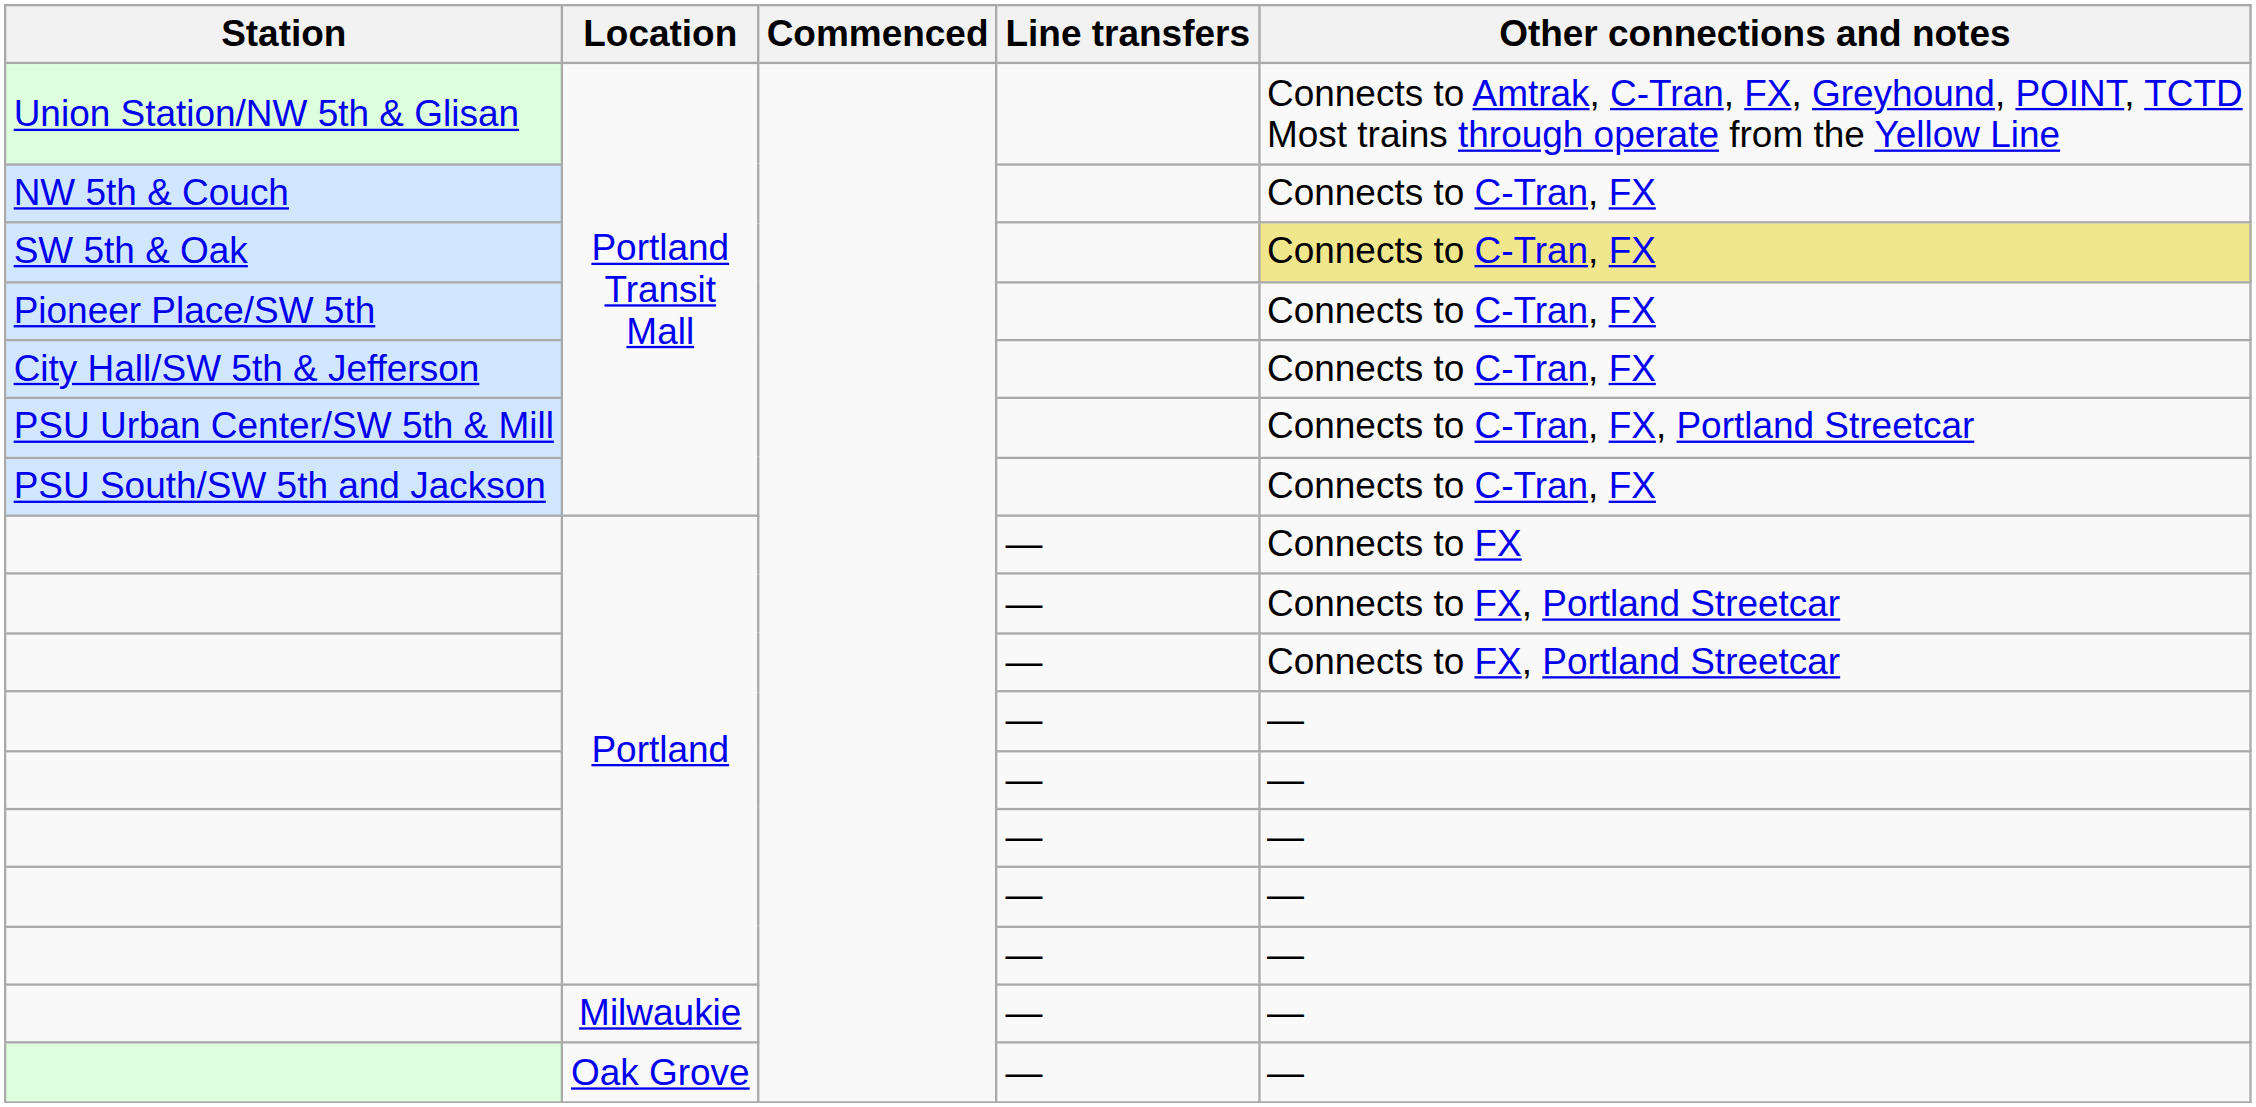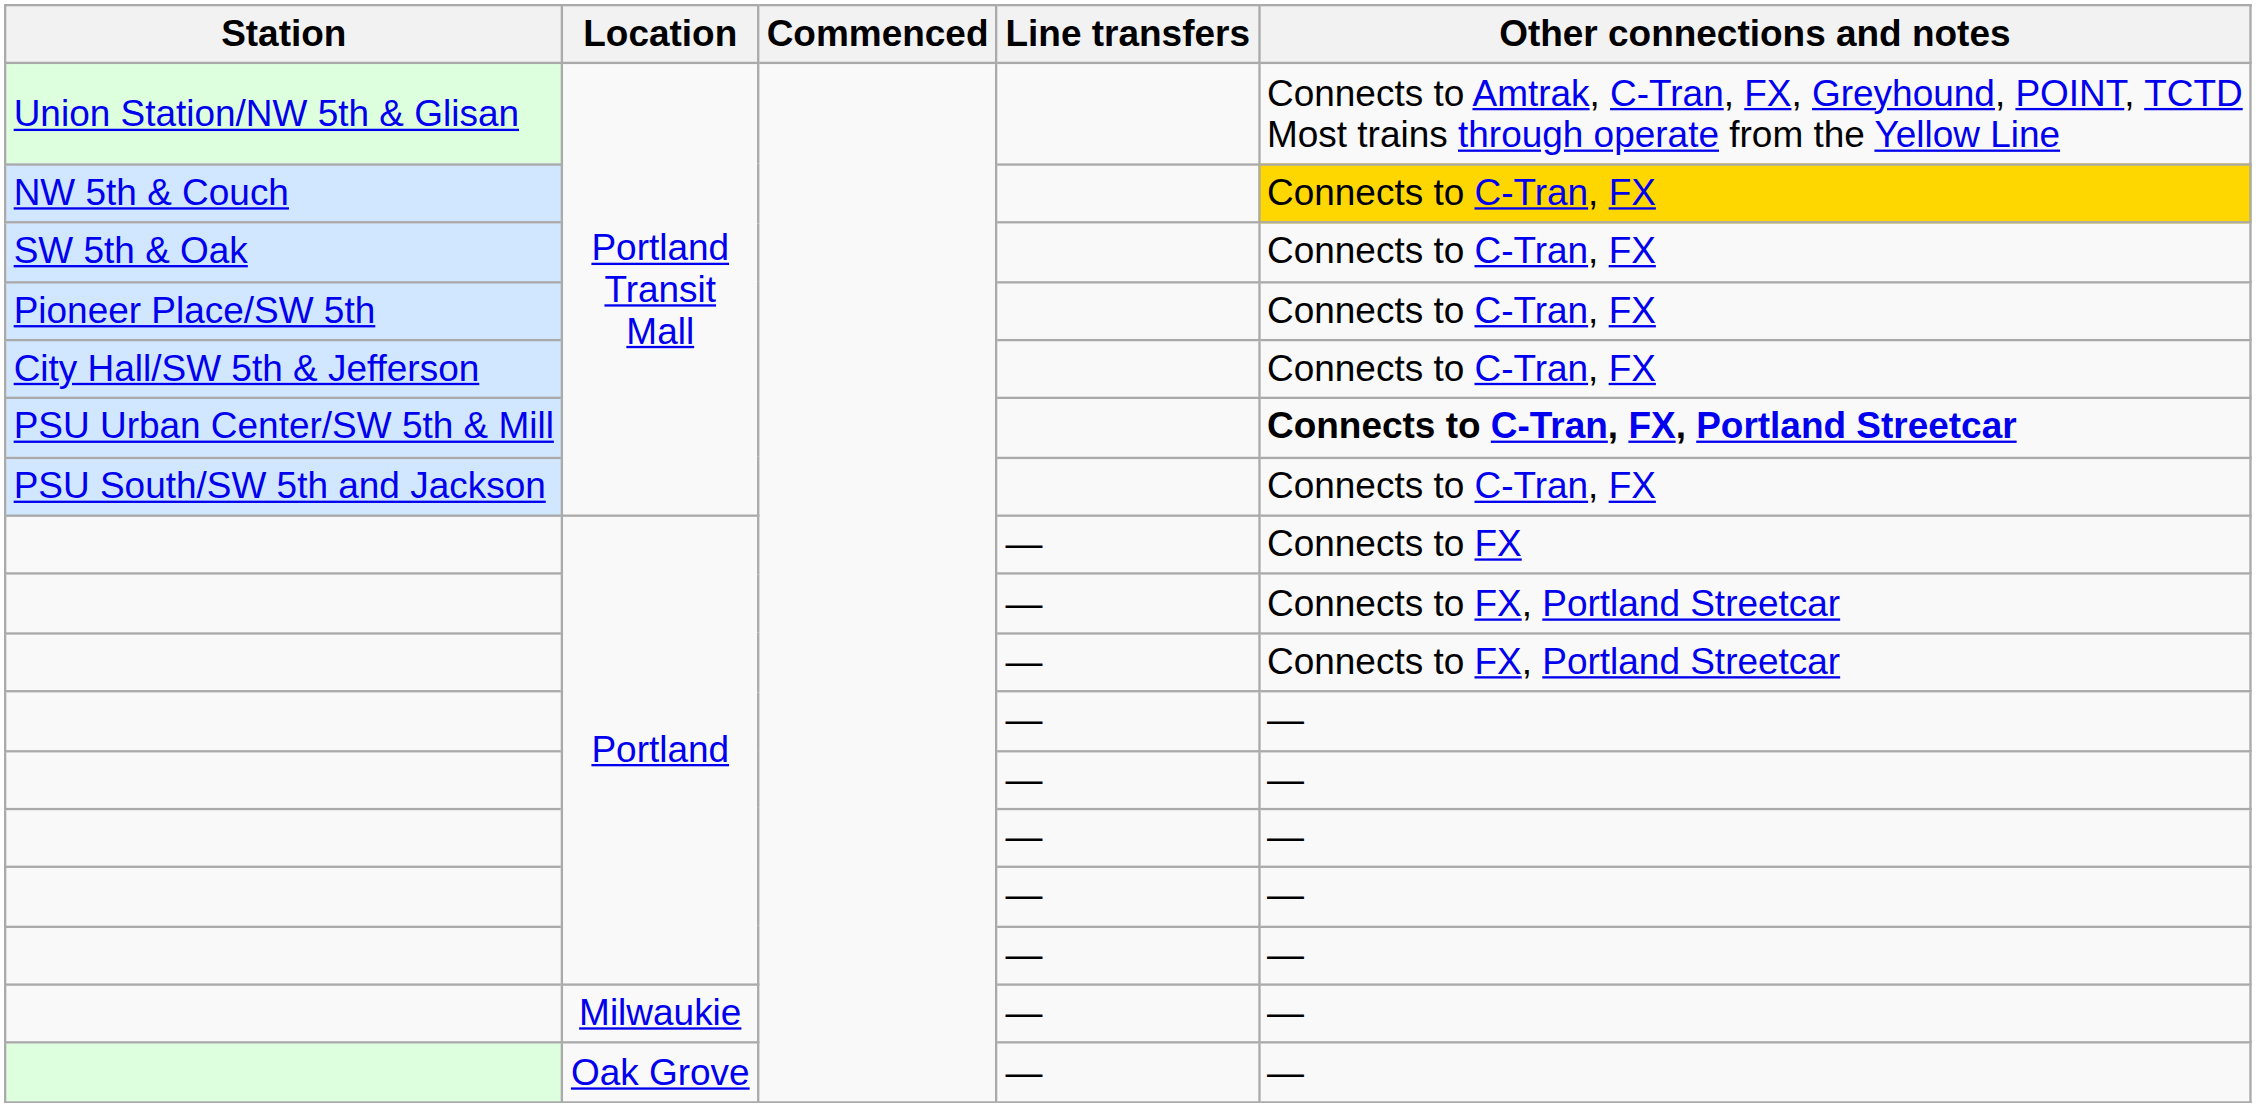(1461, 192) no background -> (1461, 192) gold background
(1461, 251) khaki background -> (1461, 251) no background
(1621, 427) normal -> (1642, 427) bold
